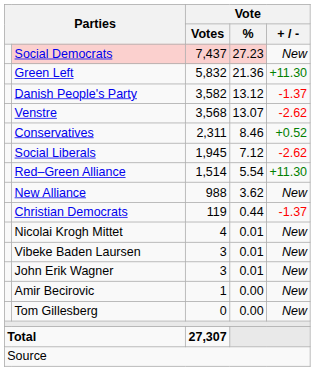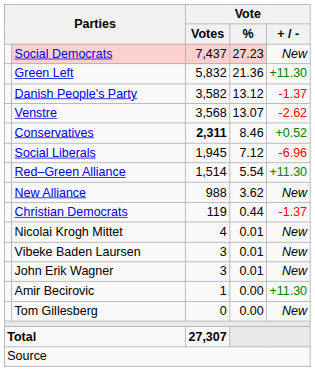(212, 133) normal -> (211, 133) bold
(293, 152) -2.62 -> (293, 152) -6.96
(295, 291) New -> (288, 291) +11.30
